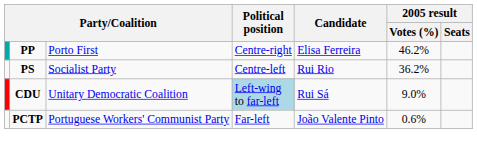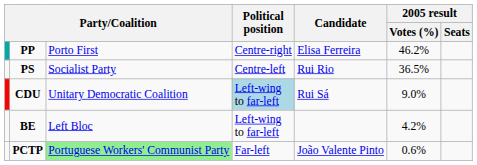(414, 69) 36.2% -> (414, 69) 36.5%
+ row: (28, 126)
(139, 119) no background -> (139, 151) lightgreen background
